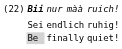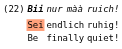(36, 25) no background -> (36, 25) lightsalmon background
(33, 38) lightgrey background -> (33, 38) no background
